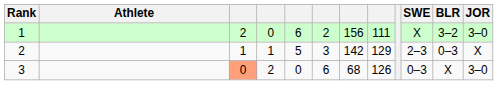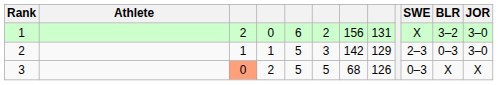(381, 32) 111 -> (381, 32) 131
(478, 51) X -> (478, 51) 3–0
(298, 70) 0 -> (298, 70) 5
(326, 70) 6 -> (326, 70) 5
(478, 70) 3–0 -> (478, 70) X
